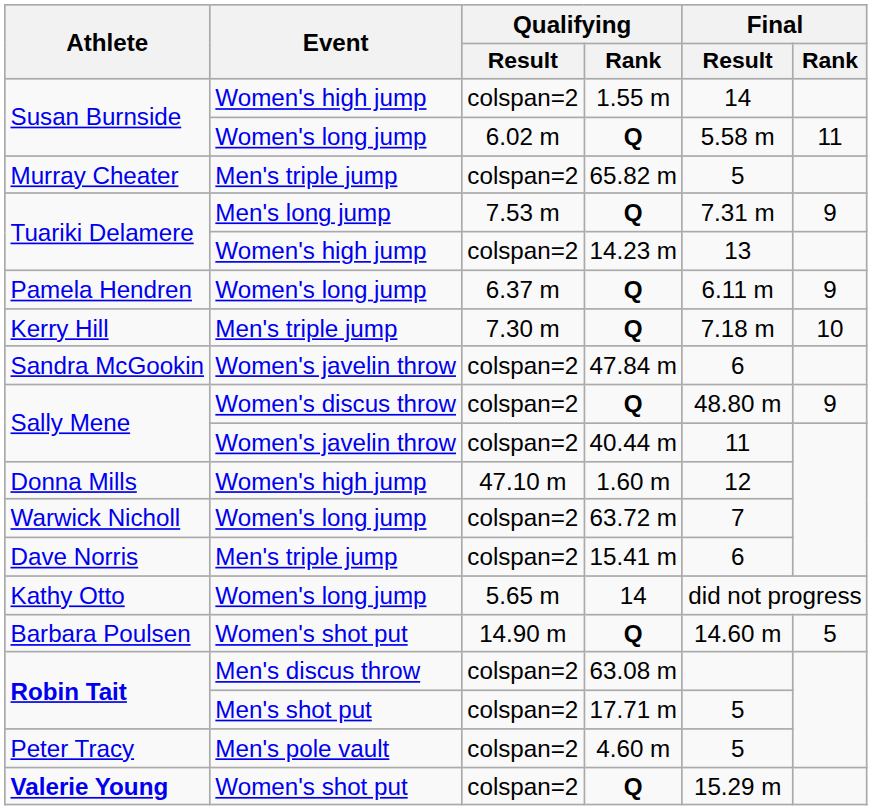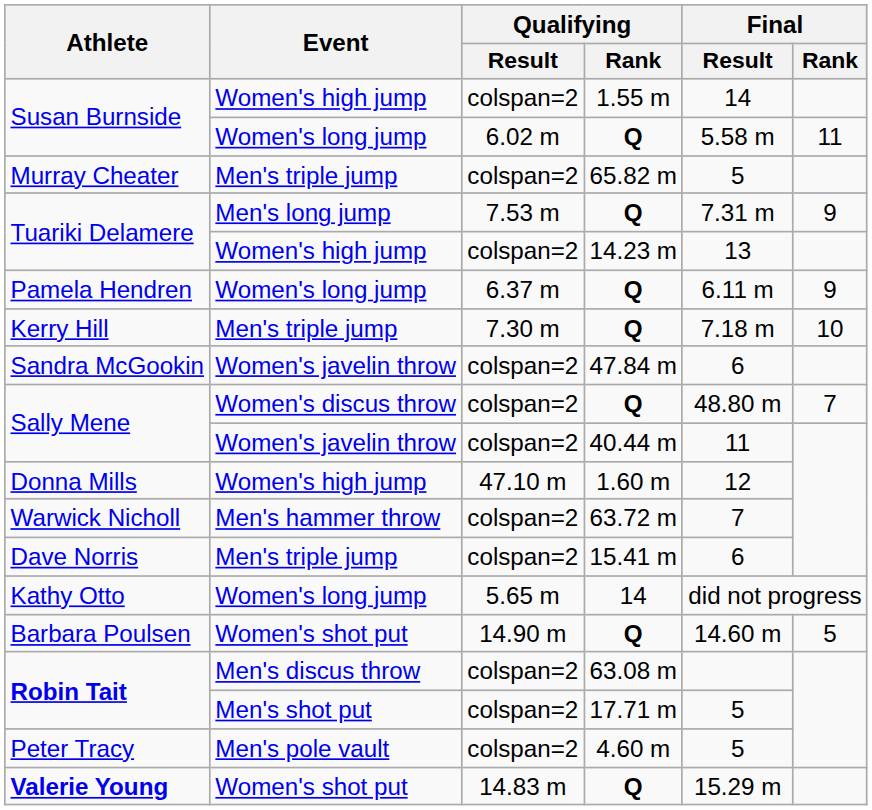(830, 404) 9 -> (830, 404) 7
(321, 519) Women's long jump -> (328, 519) Men's hammer throw
(523, 787) colspan=2 -> (523, 787) 14.83 m
